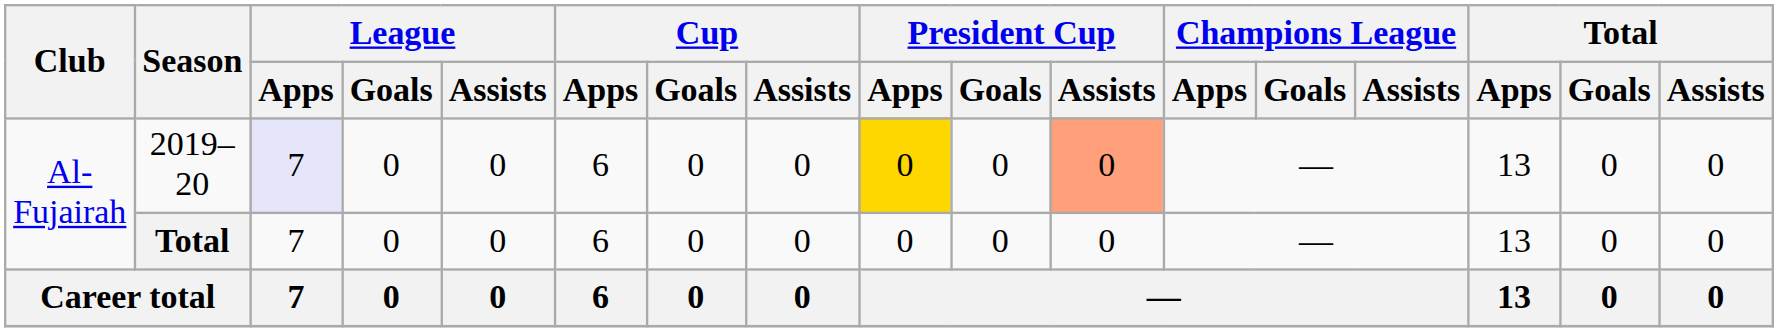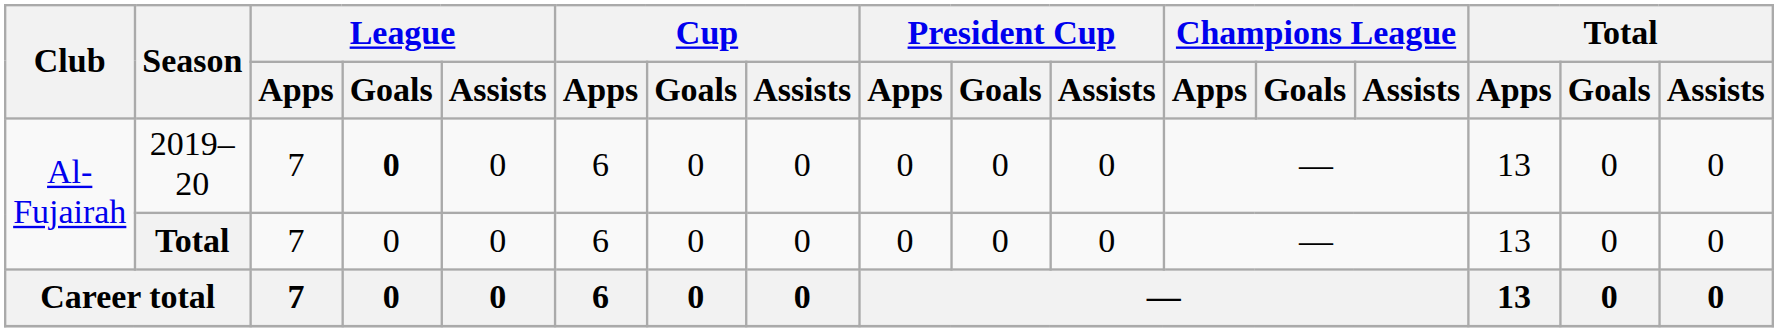(296, 165) lavender background -> (296, 165) no background
(391, 165) normal -> (391, 165) bold
(905, 165) gold background -> (905, 165) no background
(1107, 165) lightsalmon background -> (1107, 165) no background
